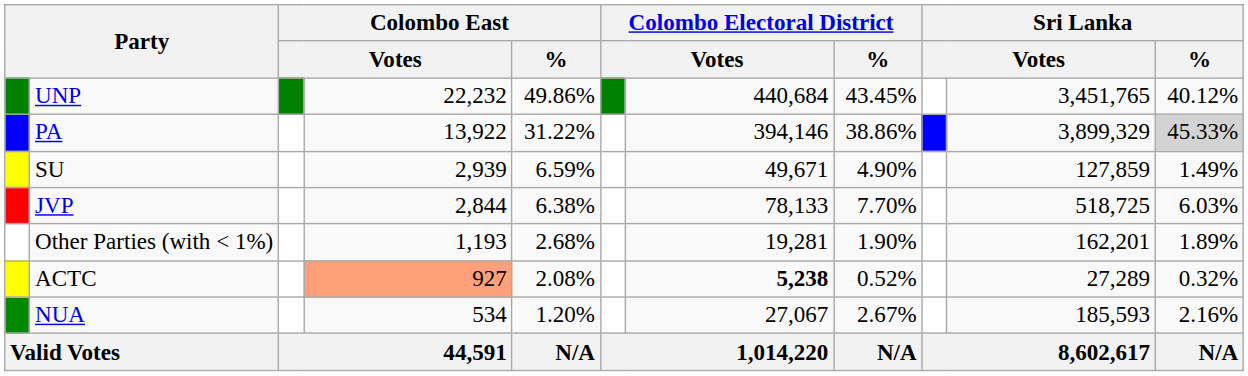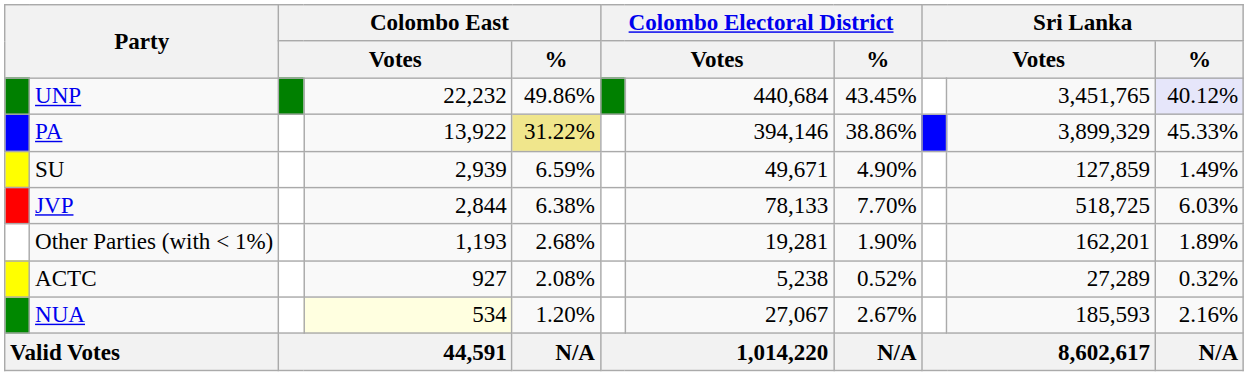(1203, 95) no background -> (1203, 95) lavender background
(559, 132) no background -> (559, 132) khaki background
(1203, 132) lightgrey background -> (1203, 132) no background
(489, 278) lightsalmon background -> (489, 278) no background
(802, 278) bold -> (802, 278) normal
(489, 315) no background -> (489, 315) lightyellow background
